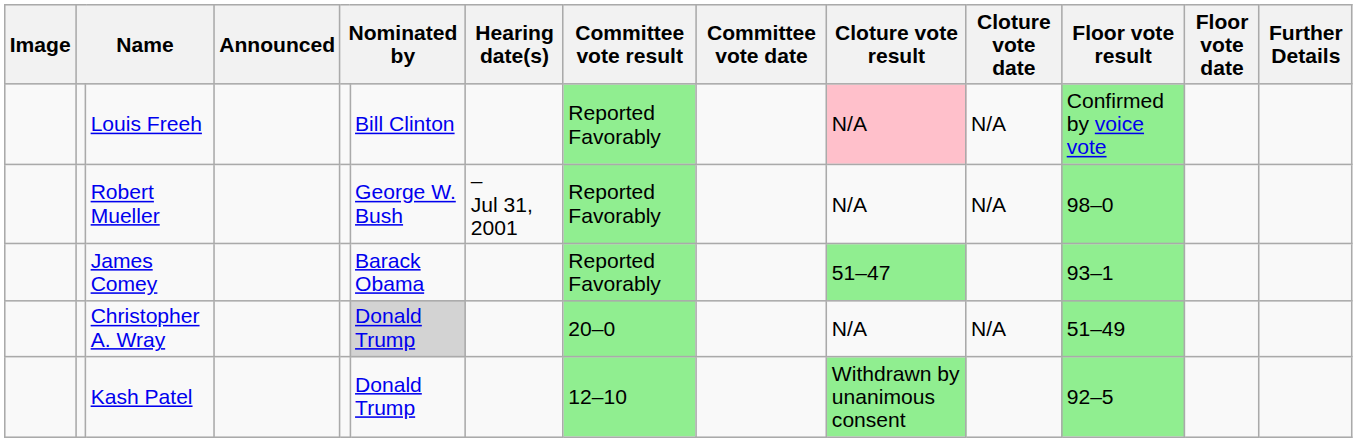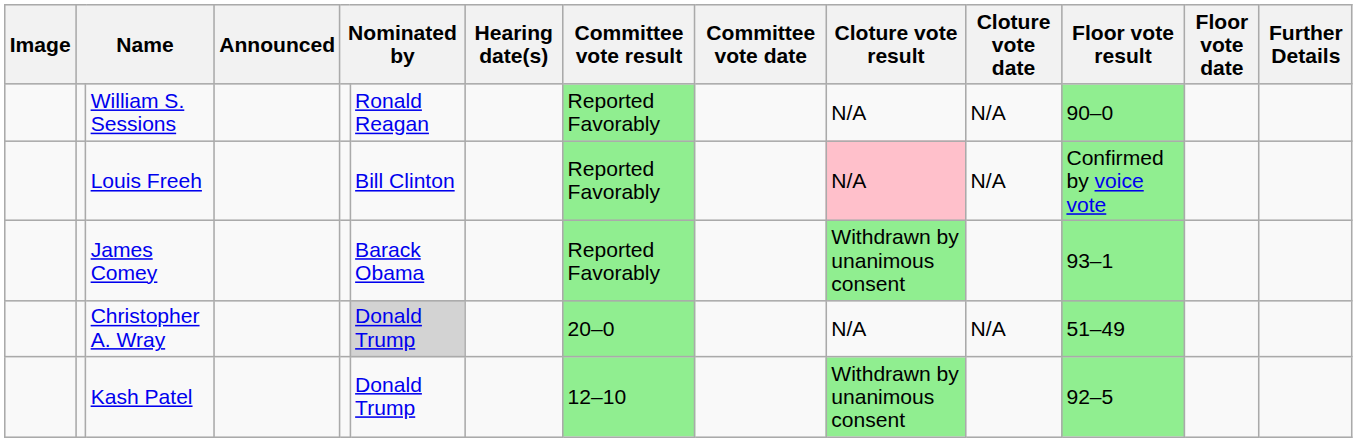+ row: (137, 112)
- row: (125, 204)
(861, 272) 51–47 -> (895, 260) Withdrawn by unanimous consent
